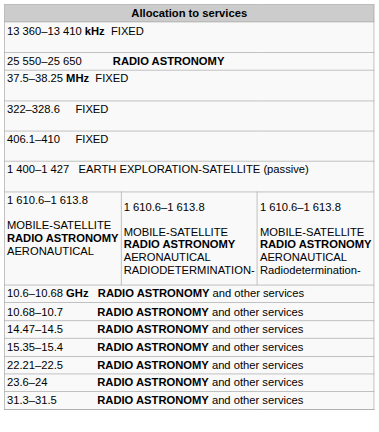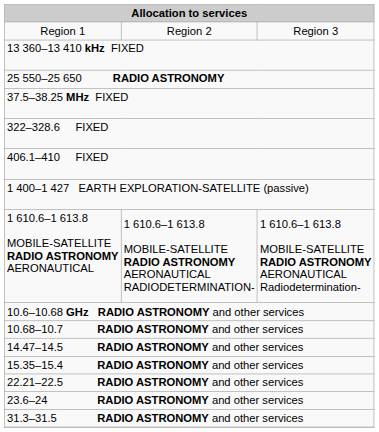+ row: (63, 31)
